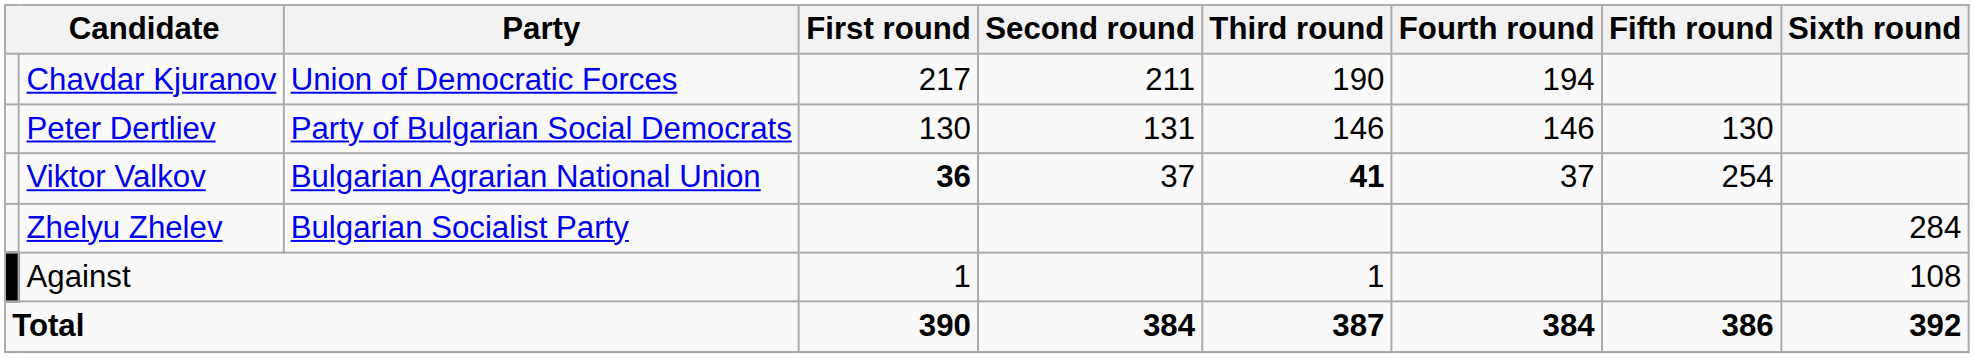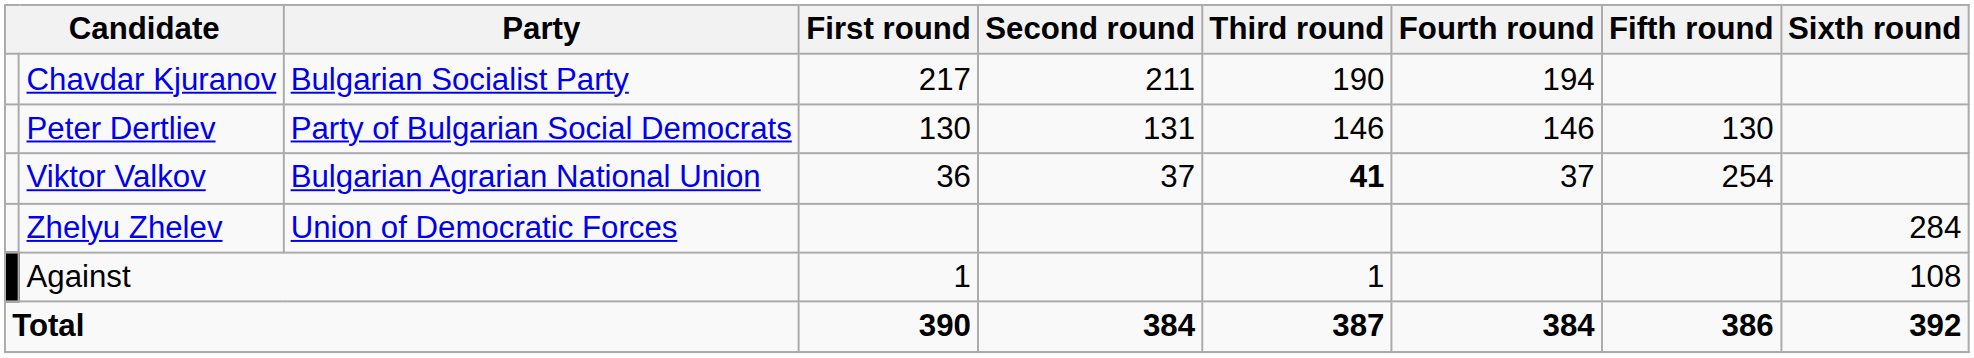(484, 78) Union of Democratic Forces -> (460, 78) Bulgarian Socialist Party
(954, 177) bold -> (954, 177) normal
(460, 227) Bulgarian Socialist Party -> (484, 227) Union of Democratic Forces
